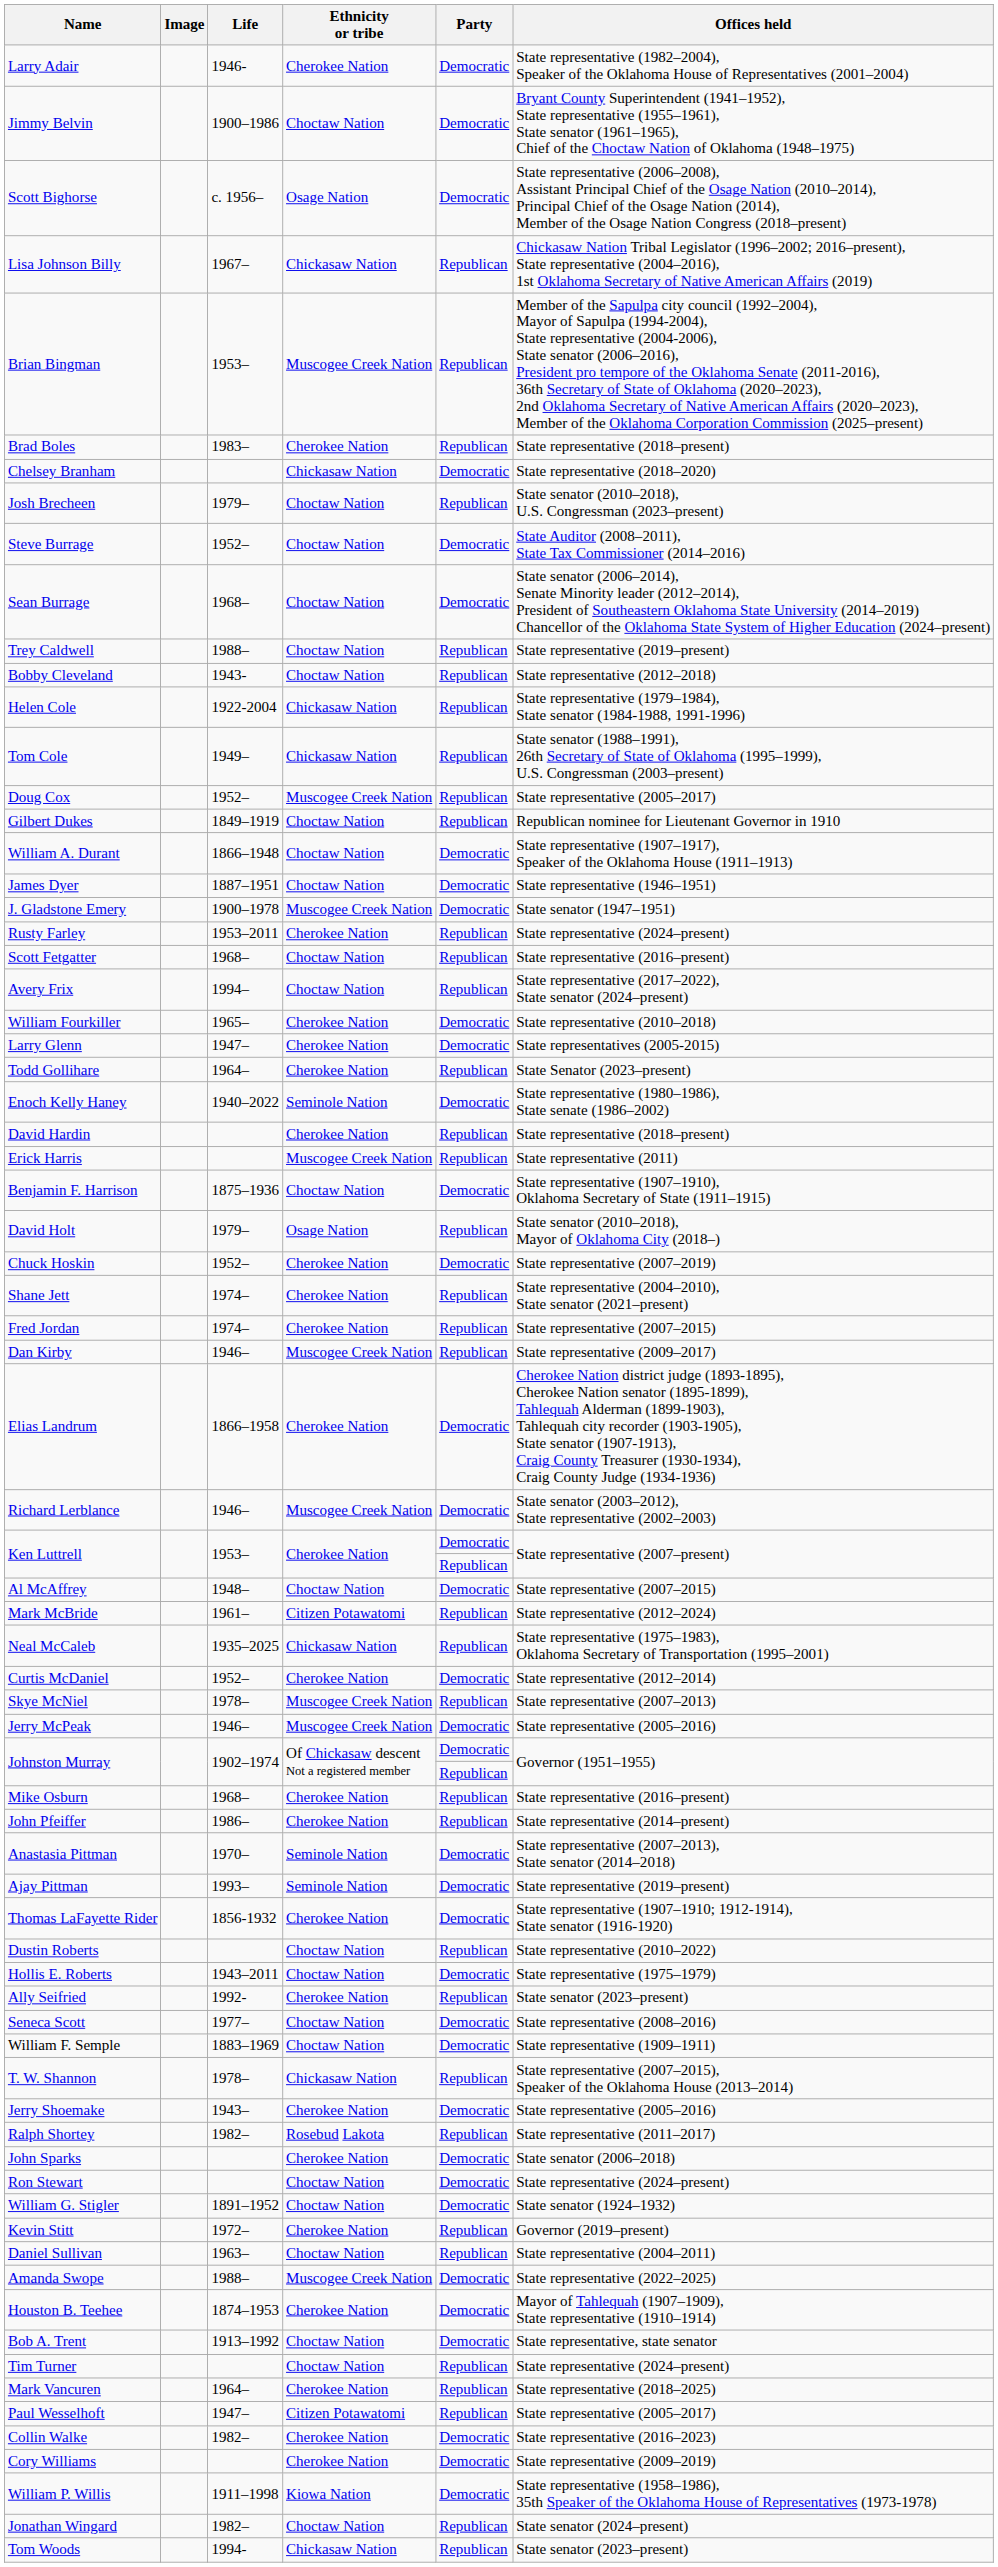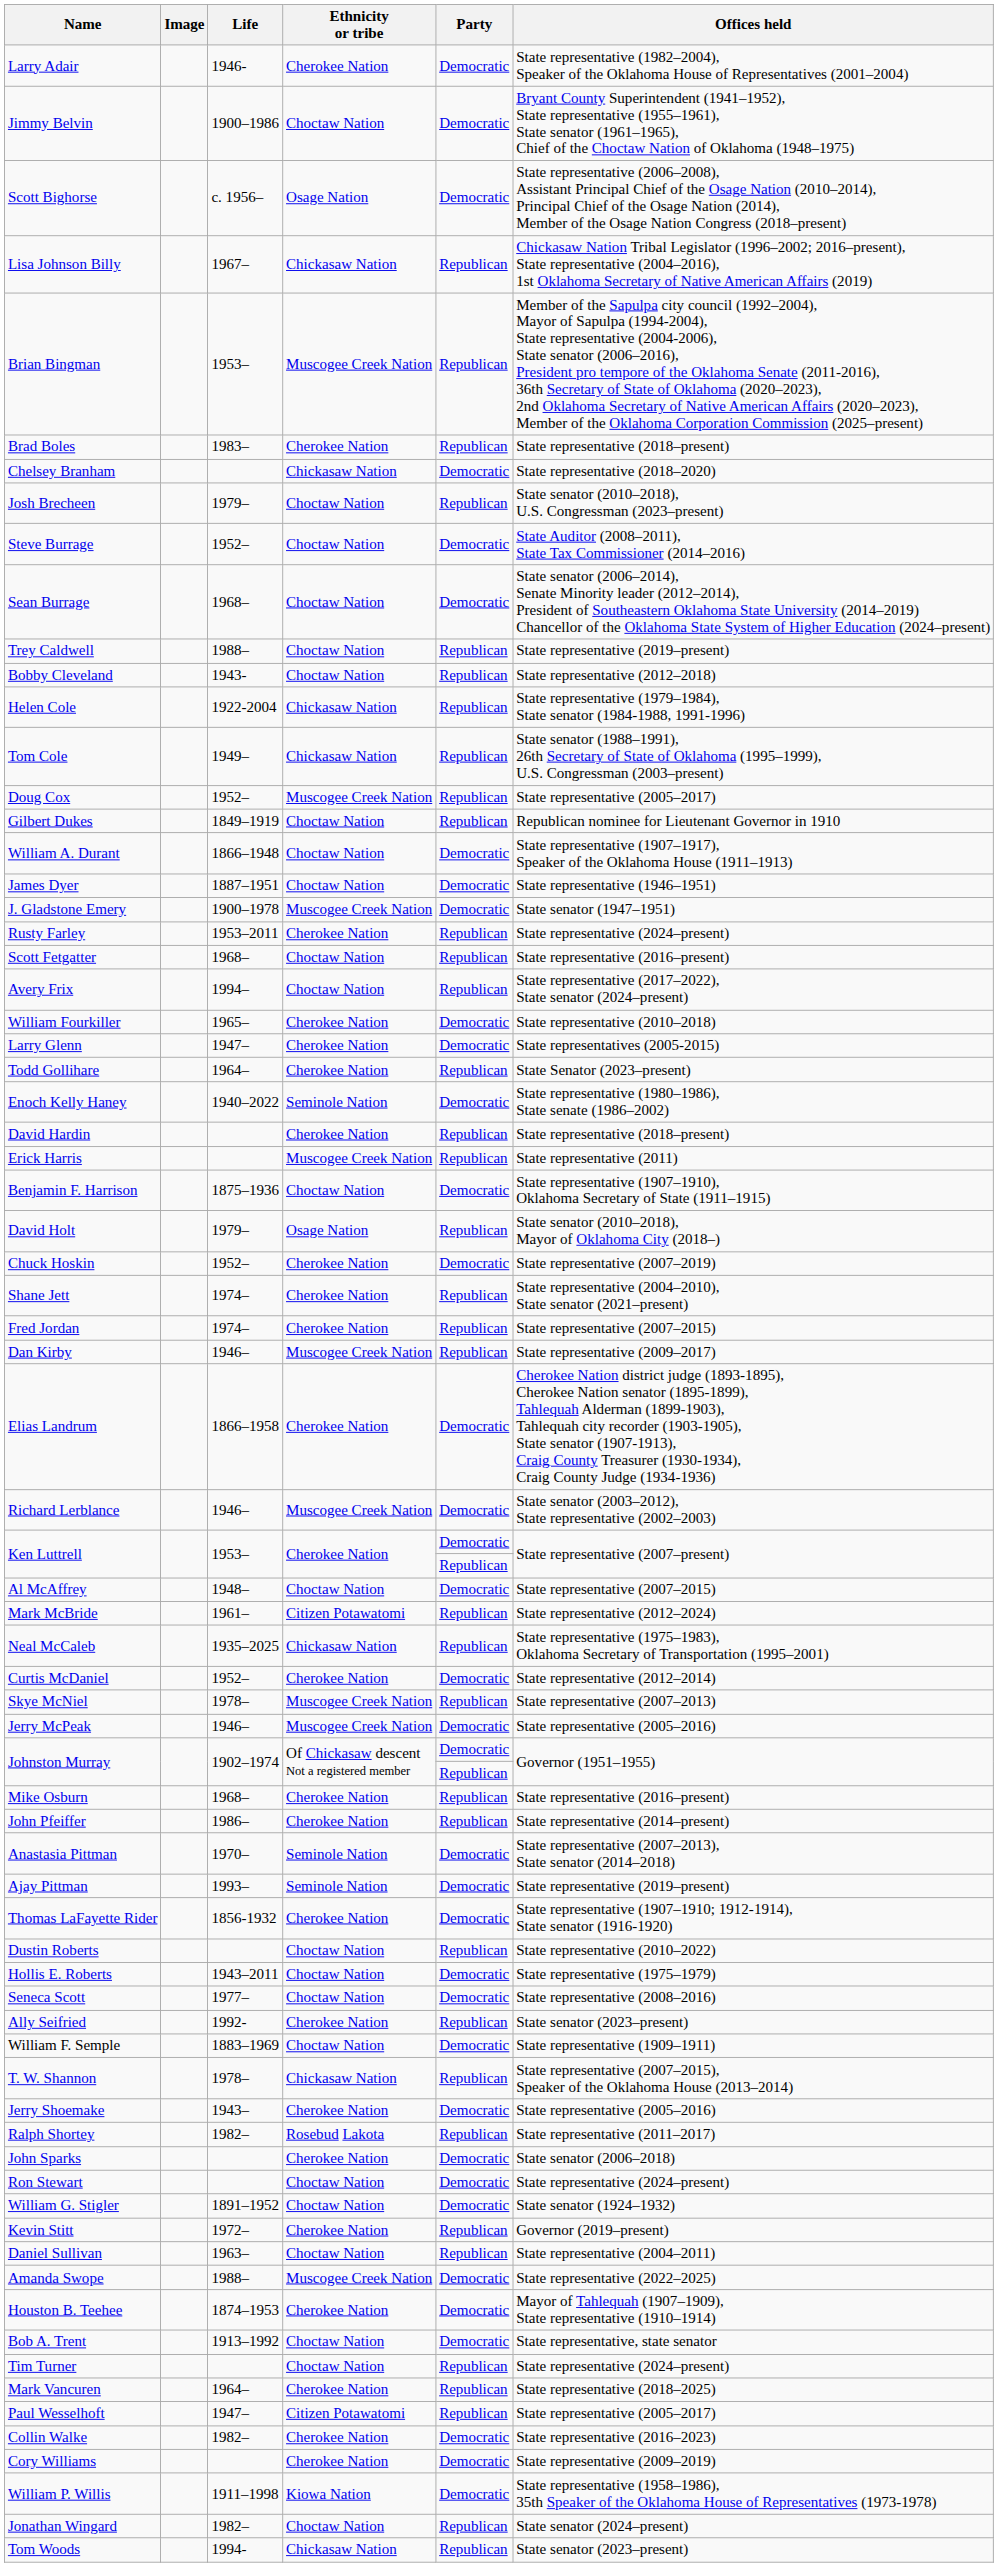rows swapped: (47, 2022) <-> (47, 1998)
